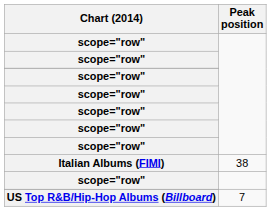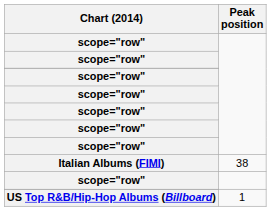(242, 197) 7 -> (242, 197) 1
